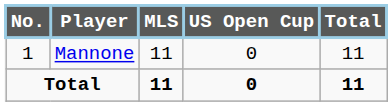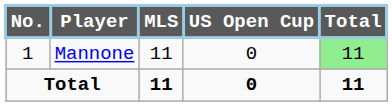(353, 54) no background -> (353, 54) lightgreen background
